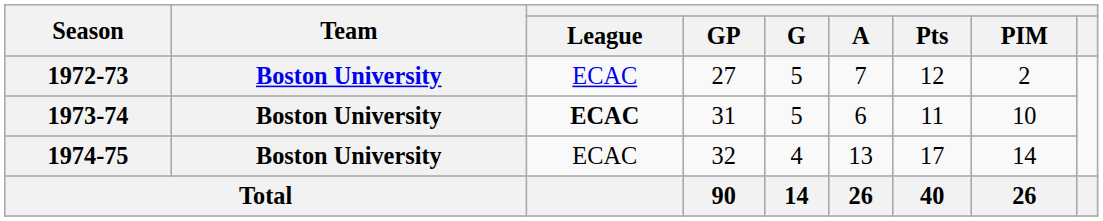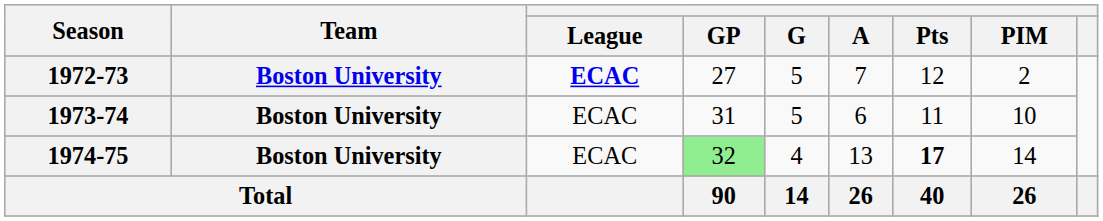(605, 76) normal -> (605, 76) bold
(605, 116) bold -> (605, 116) normal
(724, 156) no background -> (724, 156) lightgreen background
(932, 156) normal -> (932, 156) bold
